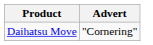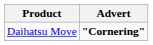(110, 31) normal -> (113, 31) bold
